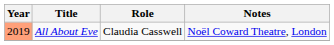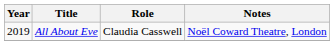(18, 31) lightsalmon background -> (18, 31) no background
